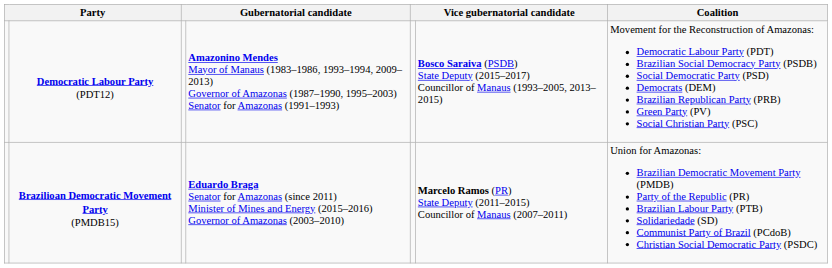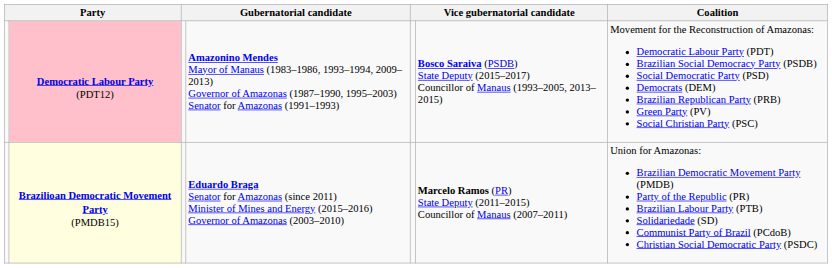(95, 88) no background -> (95, 88) pink background
(95, 209) no background -> (95, 209) lightyellow background
